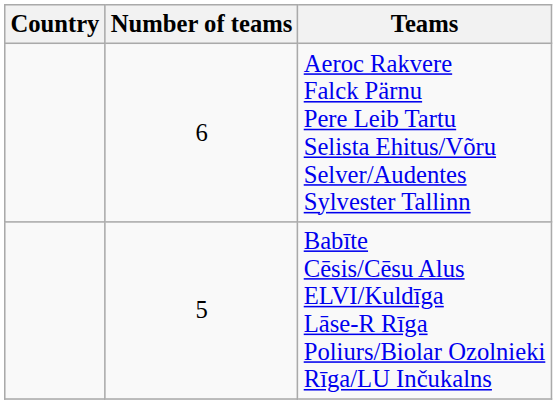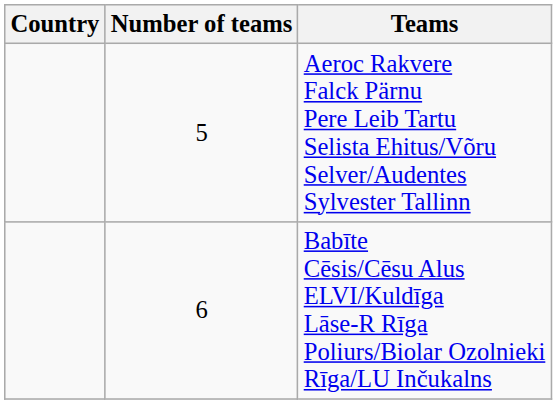(202, 132) 6 -> (202, 132) 5
(202, 310) 5 -> (202, 310) 6
